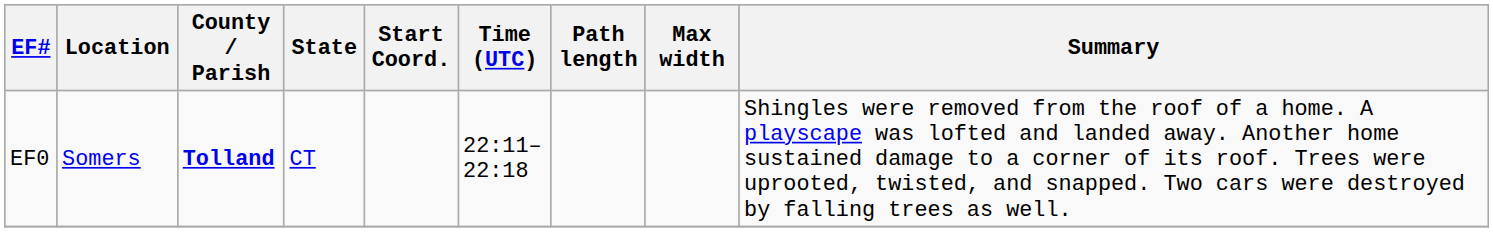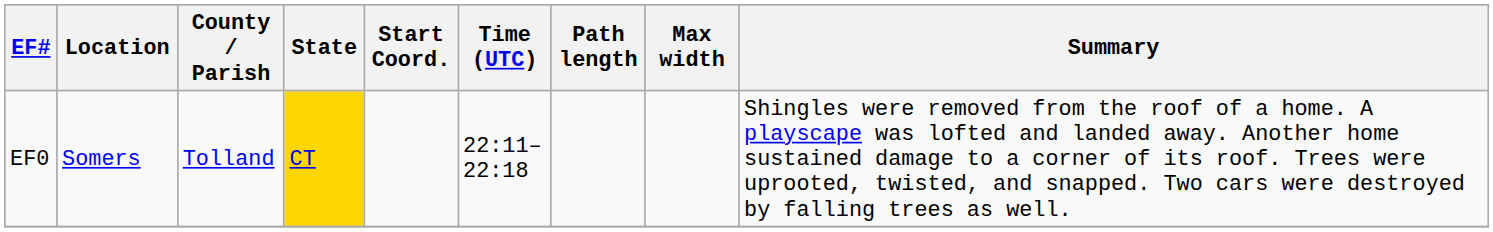(229, 159) bold -> (229, 159) normal
(303, 159) no background -> (303, 159) gold background
